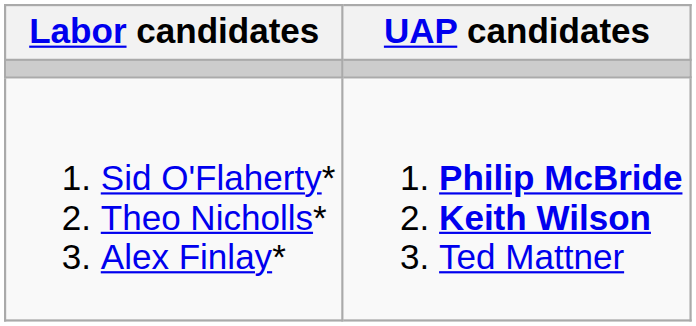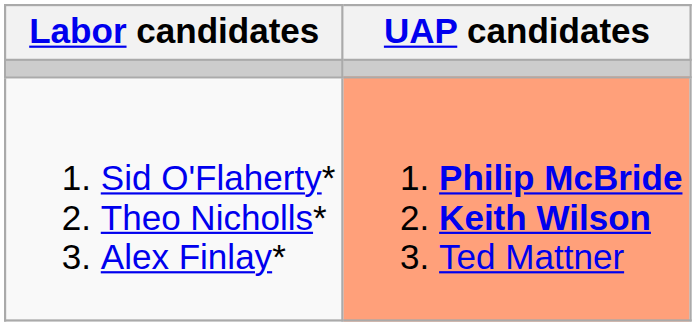(517, 218) no background -> (517, 218) lightsalmon background
